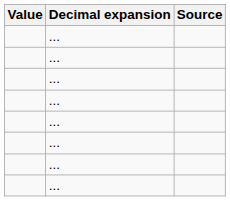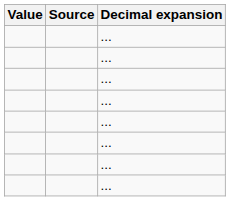columns swapped: (110, 15) <-> (200, 15)
